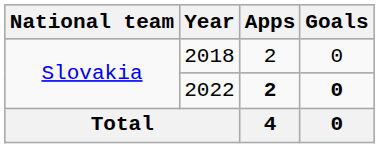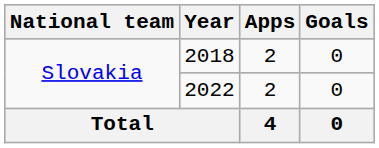(270, 91) bold -> (270, 91) normal
(337, 91) bold -> (337, 91) normal
